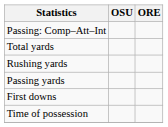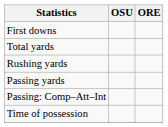rows swapped: (32, 97) <-> (56, 30)
